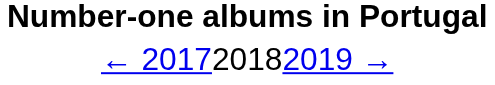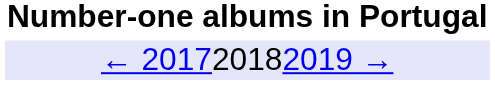(247, 59) no background -> (247, 59) lavender background
